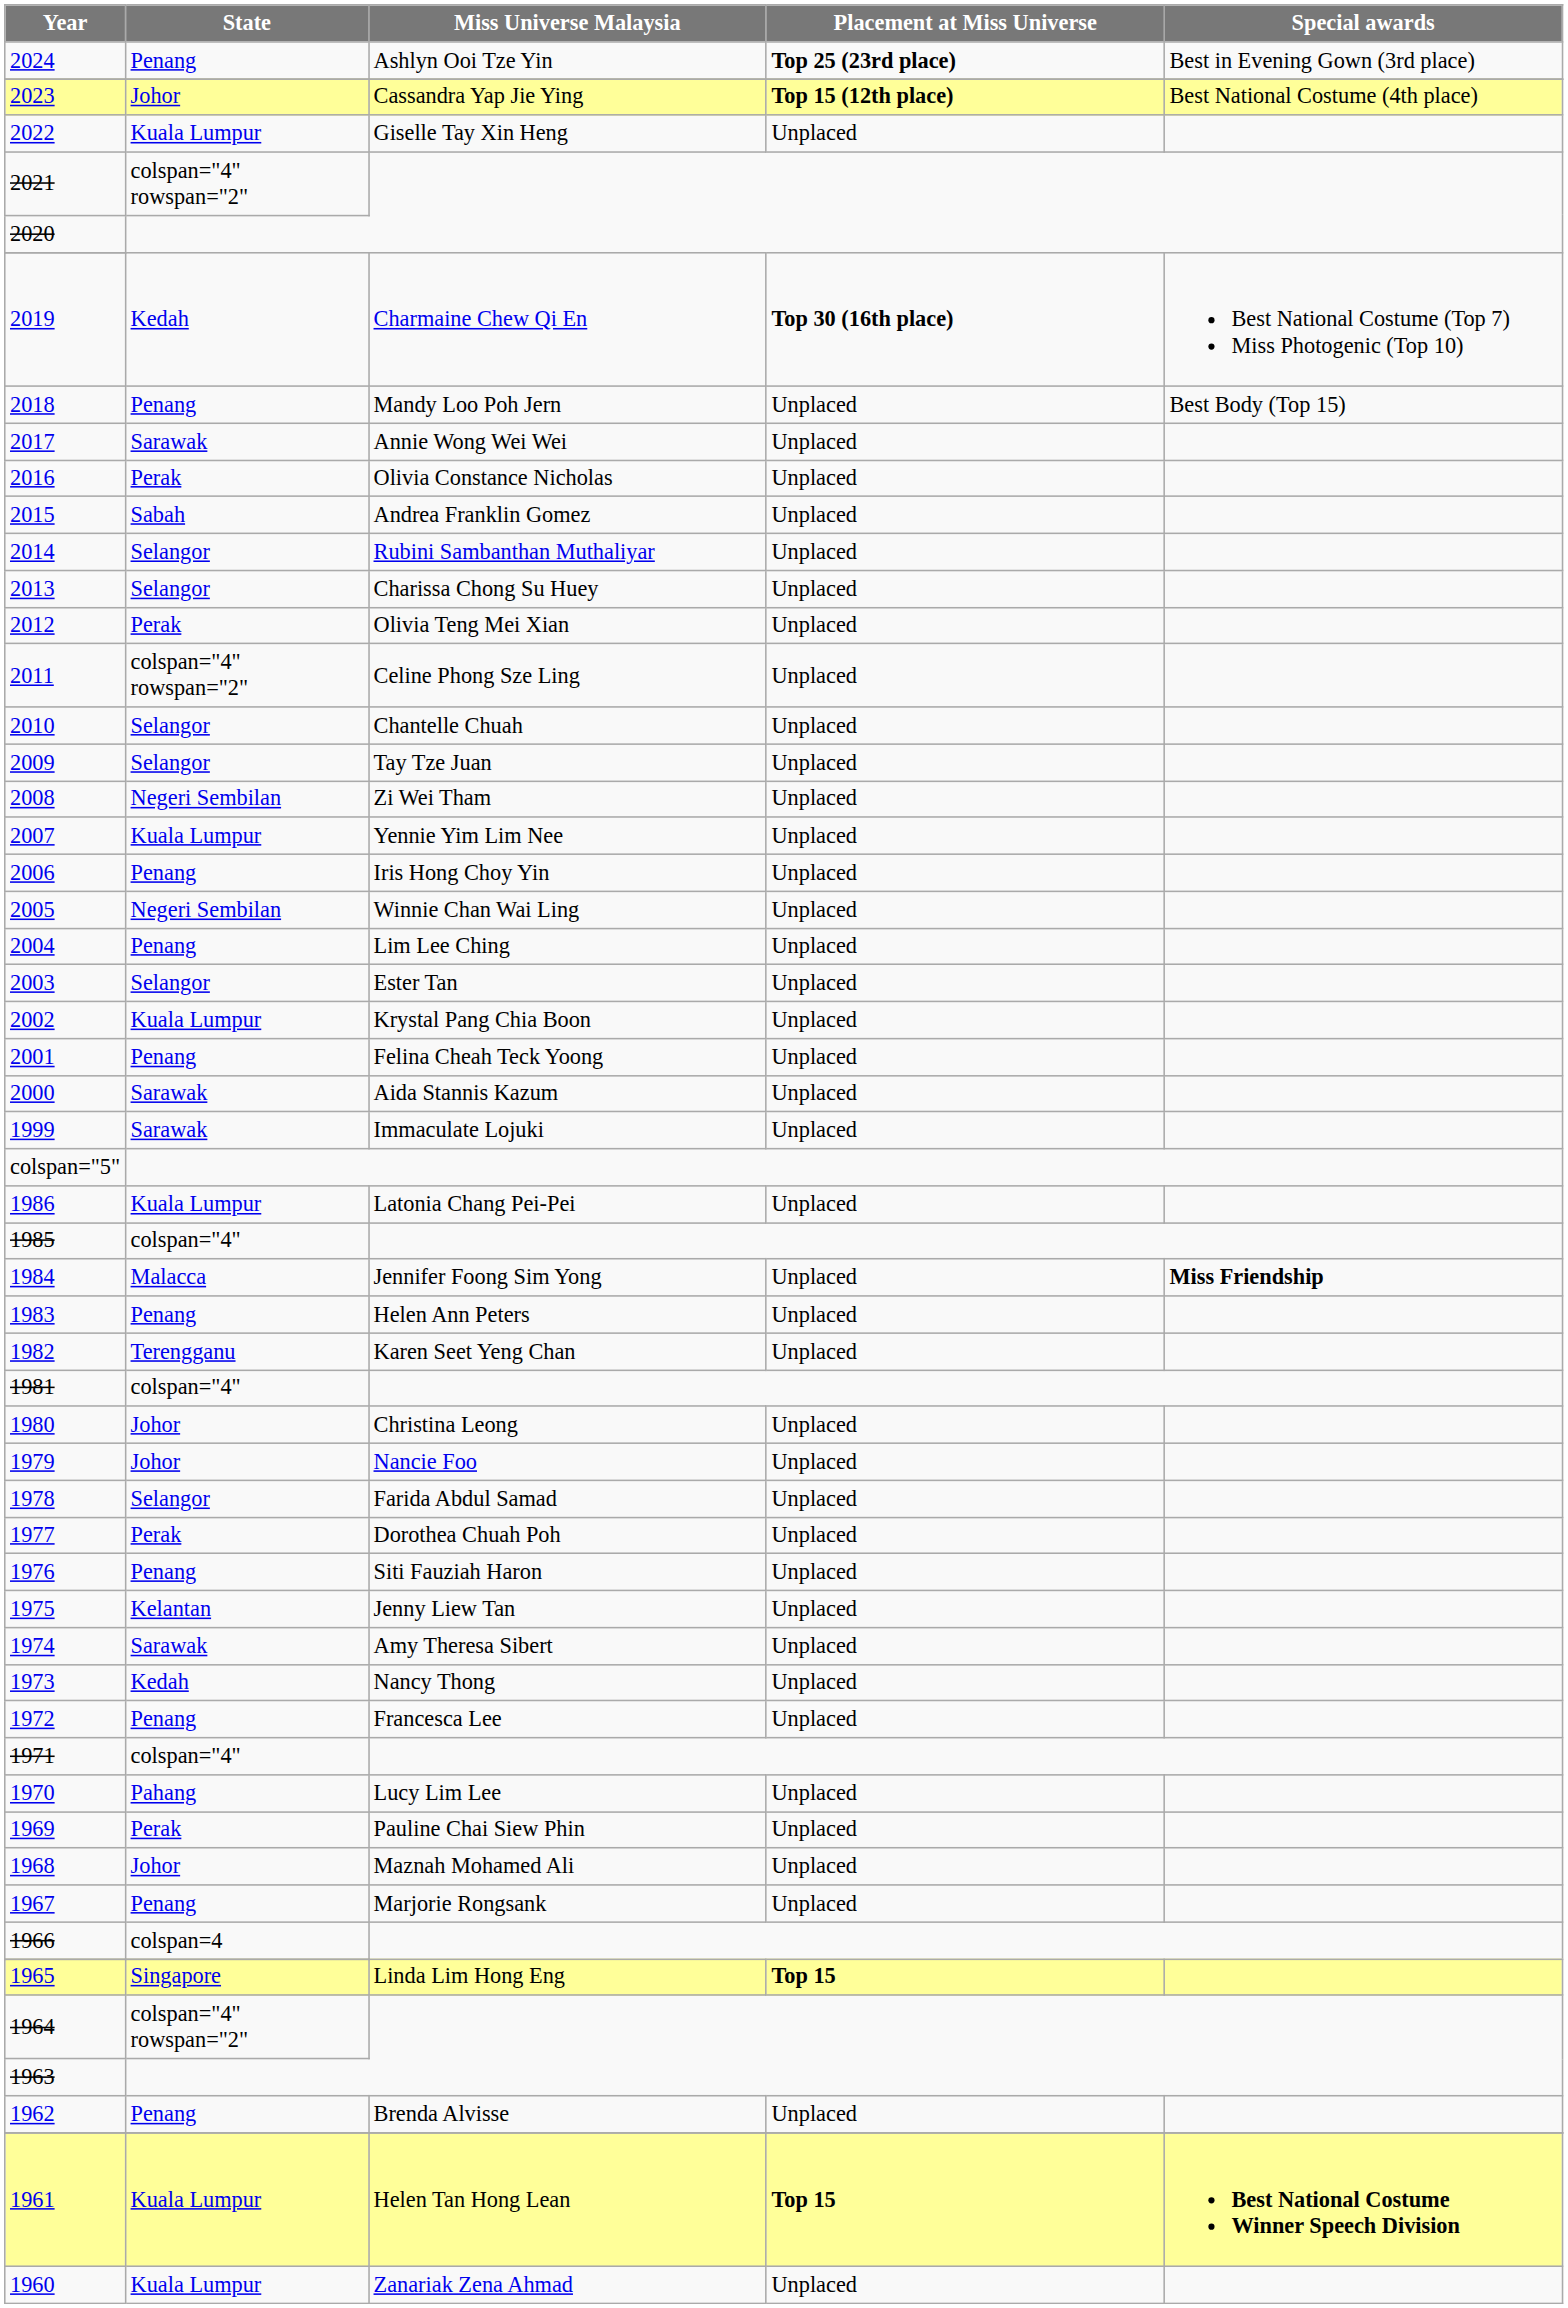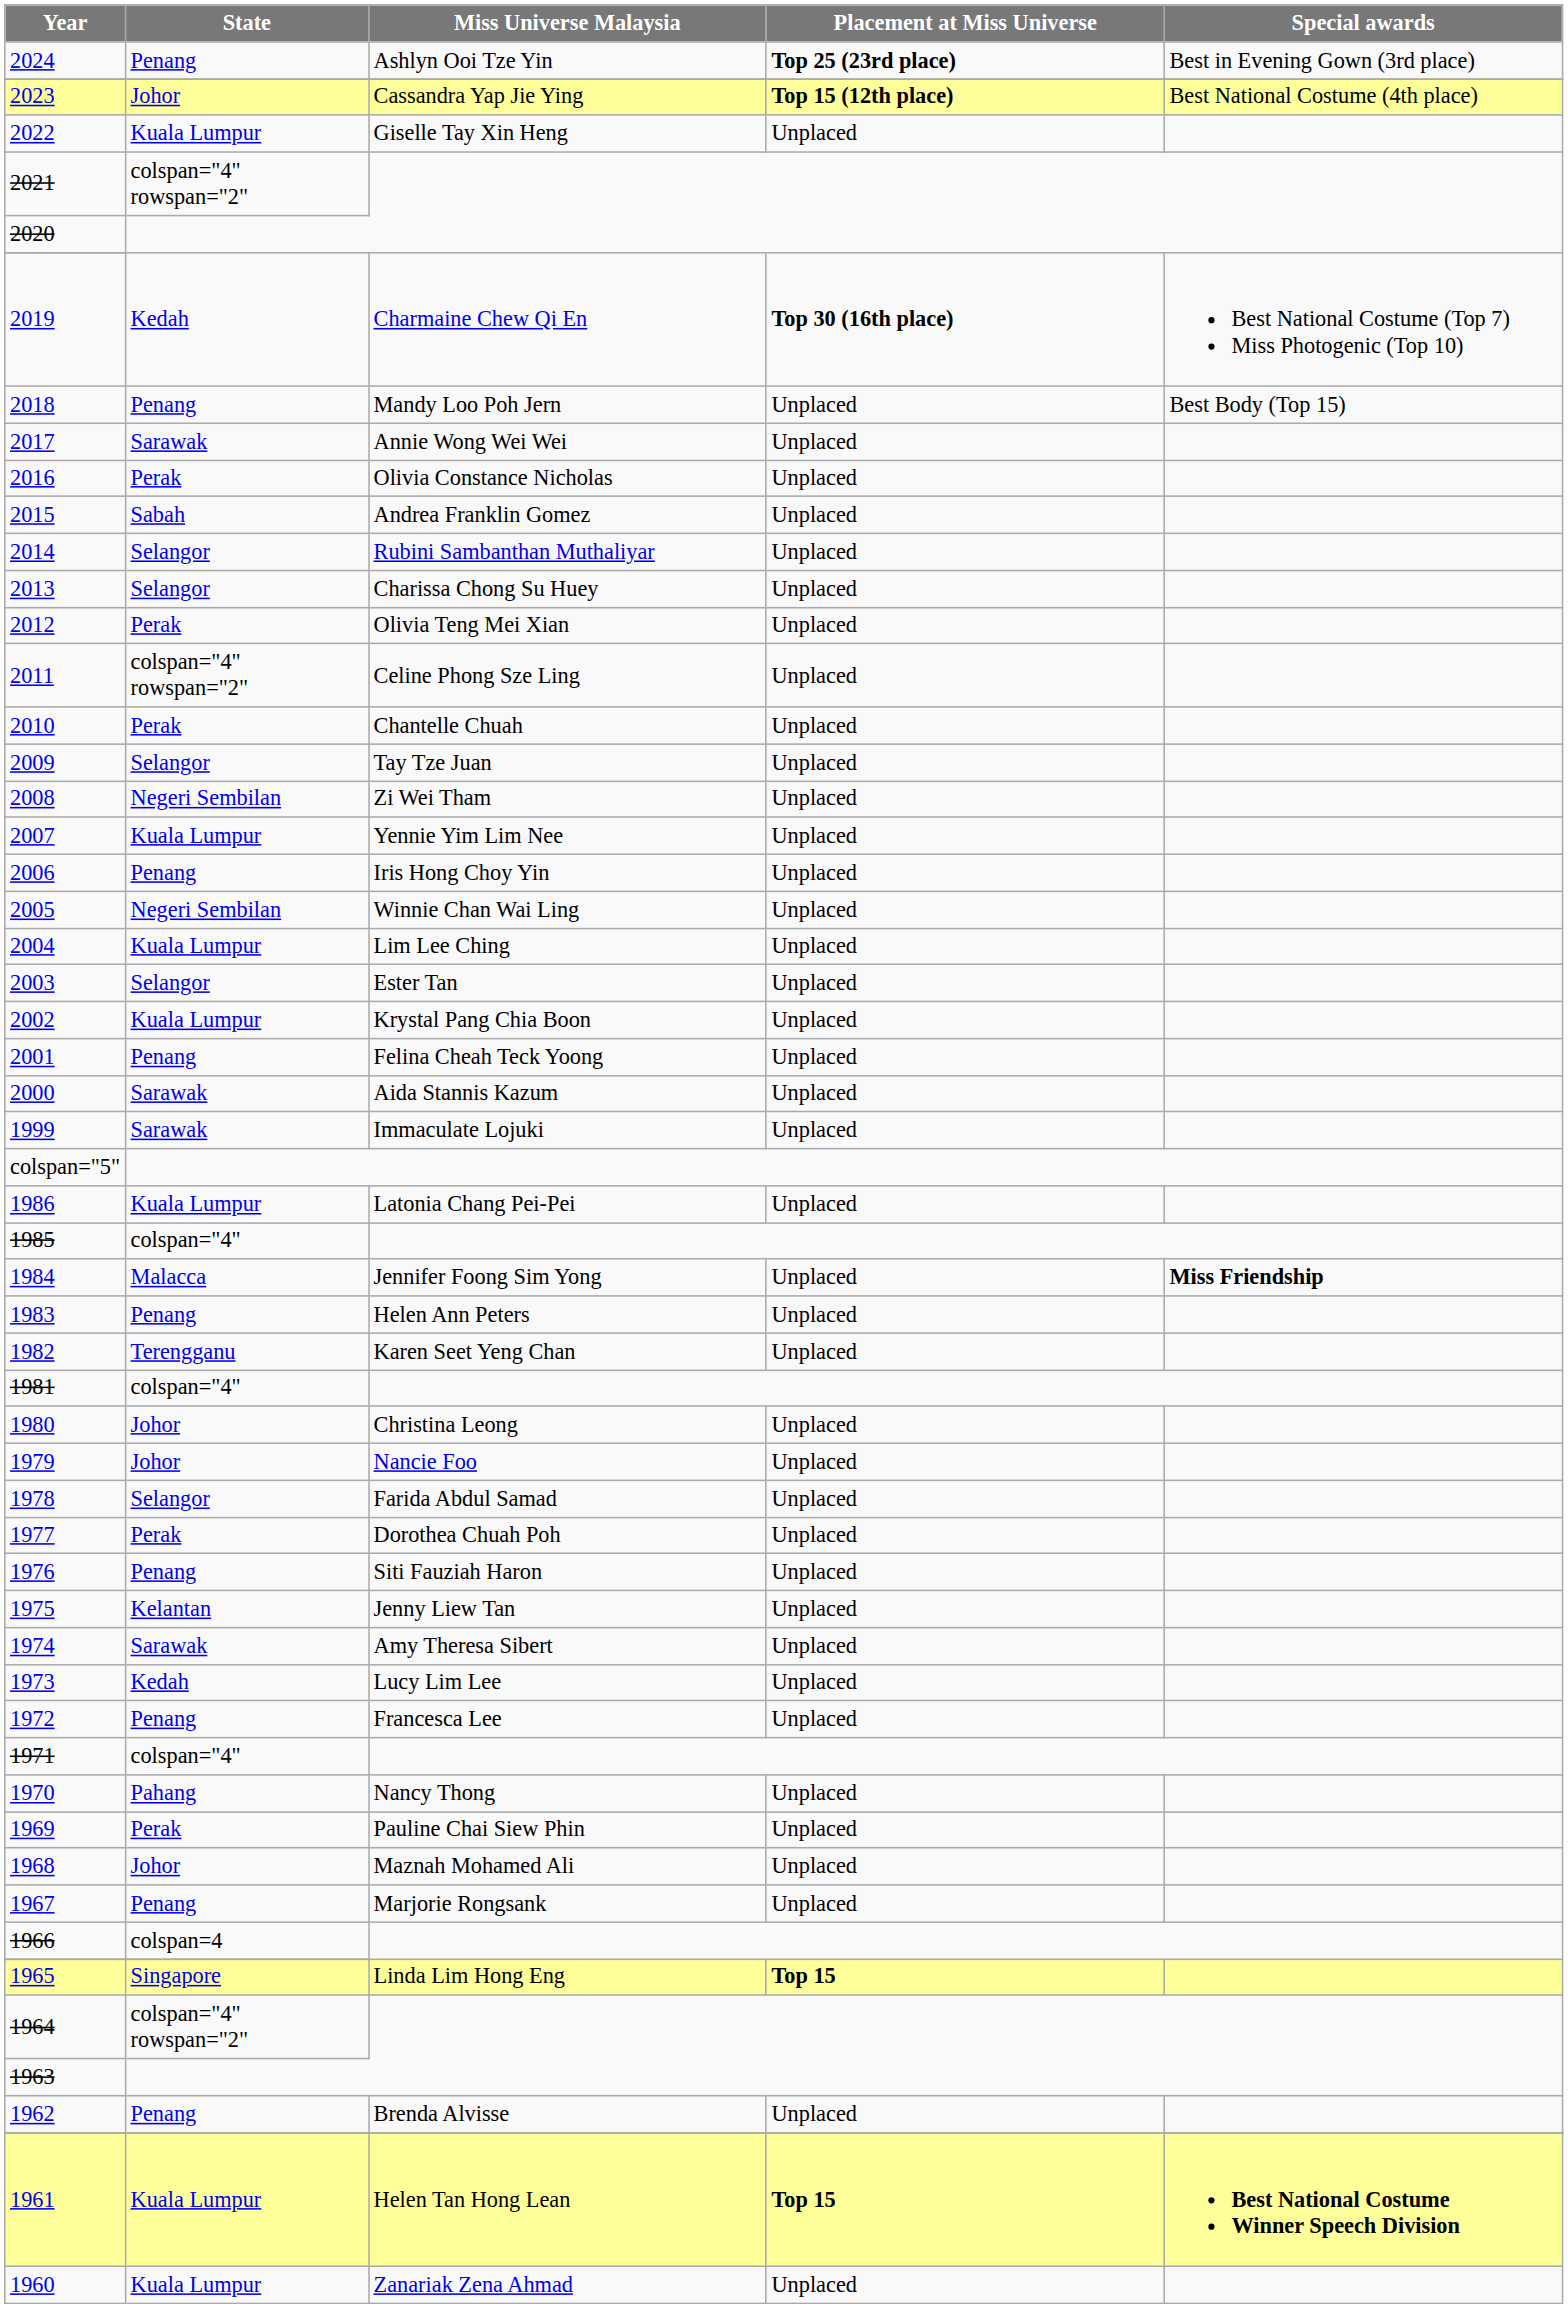(170, 725) Selangor -> (156, 725) Perak
(163, 946) Penang -> (196, 946) Kuala Lumpur
(434, 1682) Nancy Thong -> (437, 1682) Lucy Lim Lee
(437, 1793) Lucy Lim Lee -> (434, 1793) Nancy Thong
